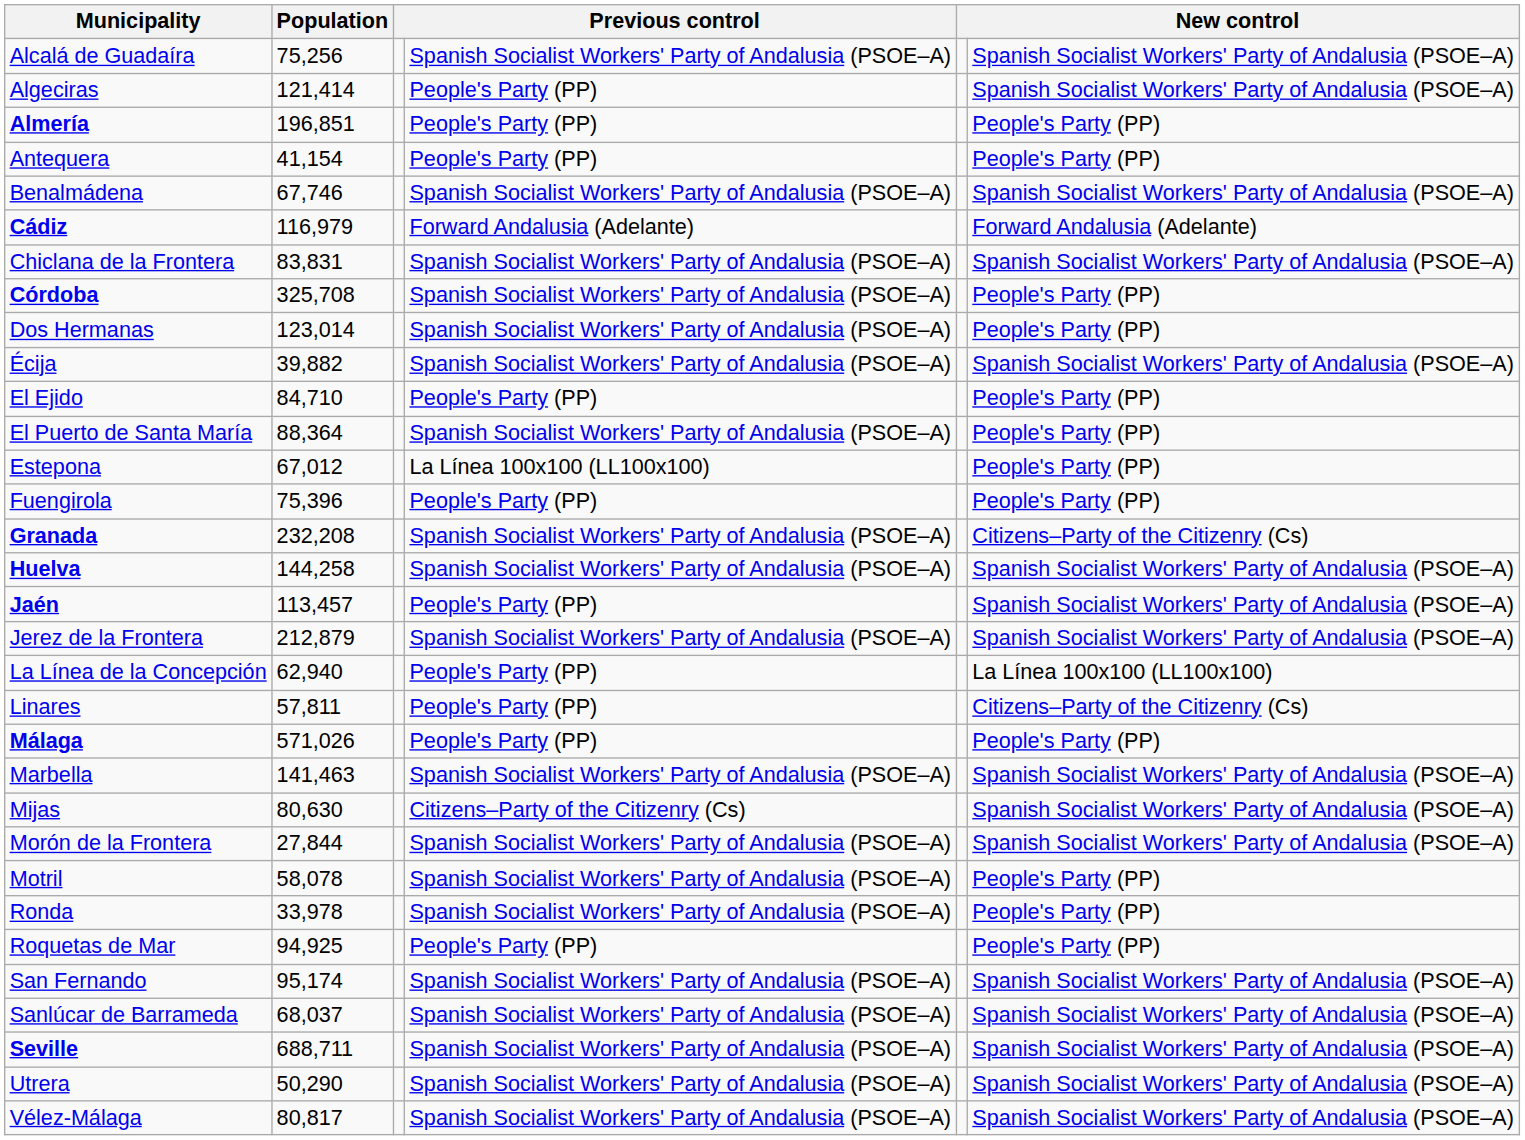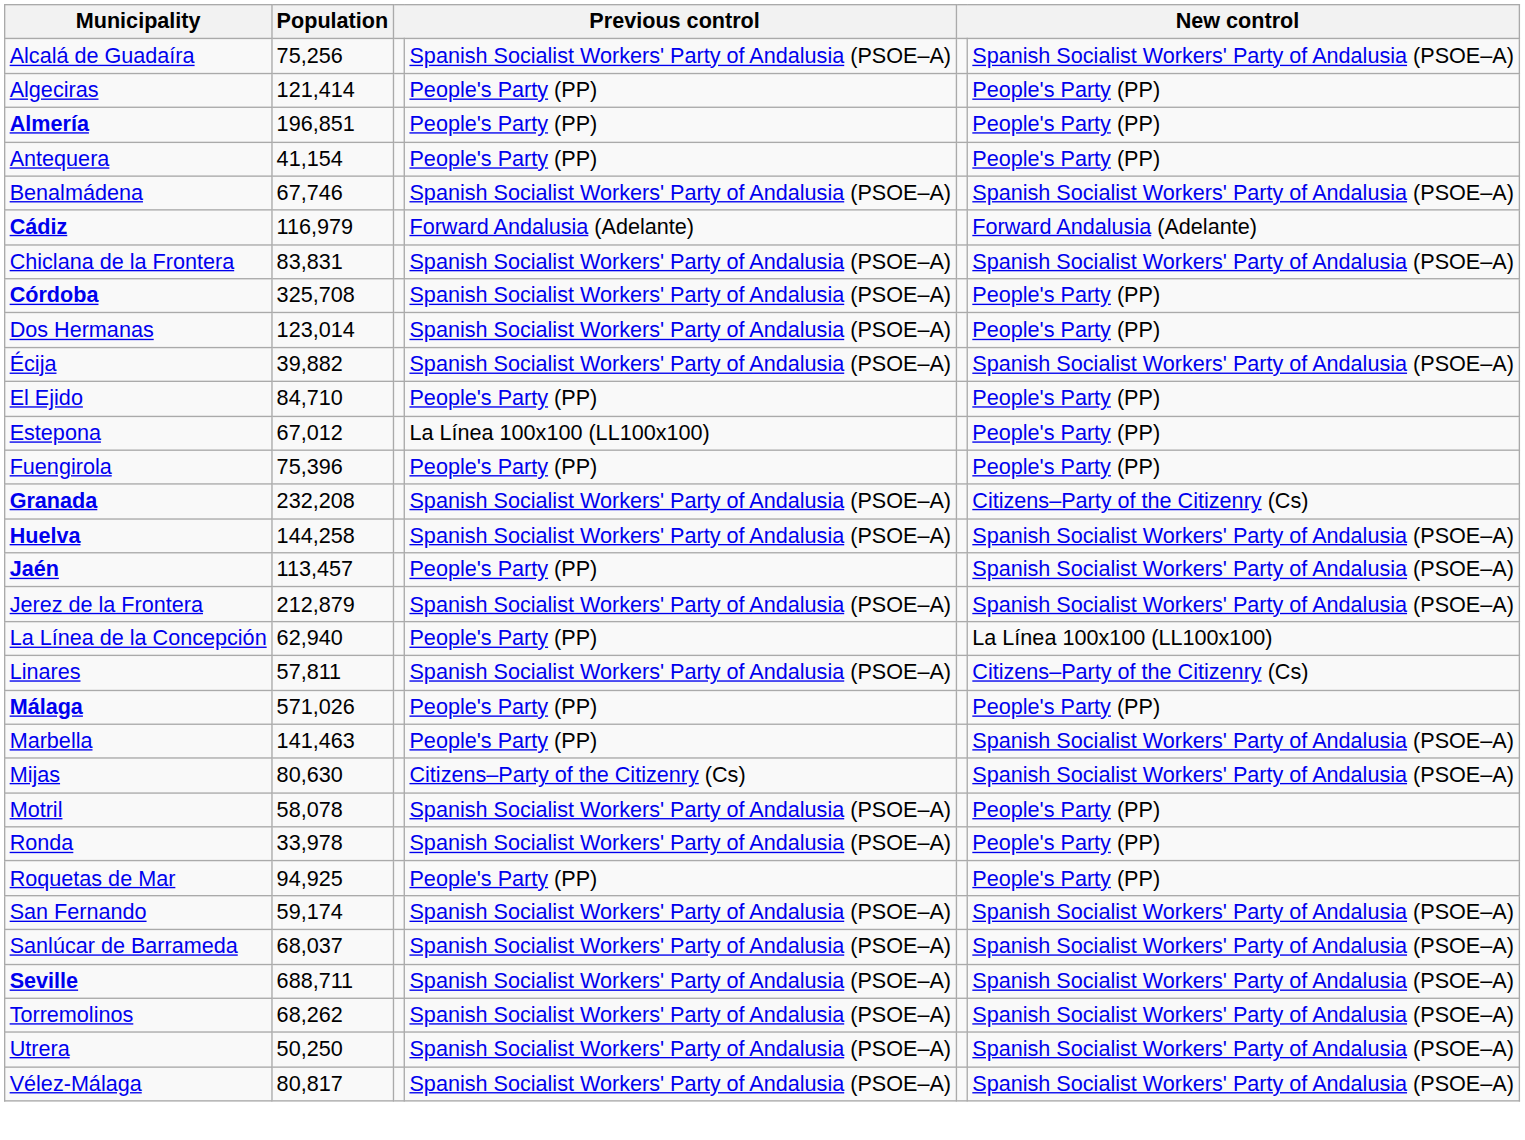(1243, 90) Spanish Socialist Workers' Party of Andalusia (PSOE–A) -> (1066, 90) People's Party (PP)
- row: (131, 432)
(503, 706) People's Party (PP) -> (680, 672) Spanish Socialist Workers' Party of Andalusia (PSOE–A)
(680, 775) Spanish Socialist Workers' Party of Andalusia (PSOE–A) -> (503, 741) People's Party (PP)
- row: (111, 843)
(310, 980) 95,174 -> (310, 912) 59,174
+ row: (71, 1015)
(310, 1083) 50,290 -> (310, 1049) 50,250
